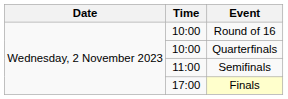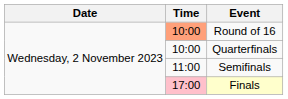(186, 31) no background -> (186, 31) lightsalmon background
(186, 85) no background -> (186, 85) pink background
